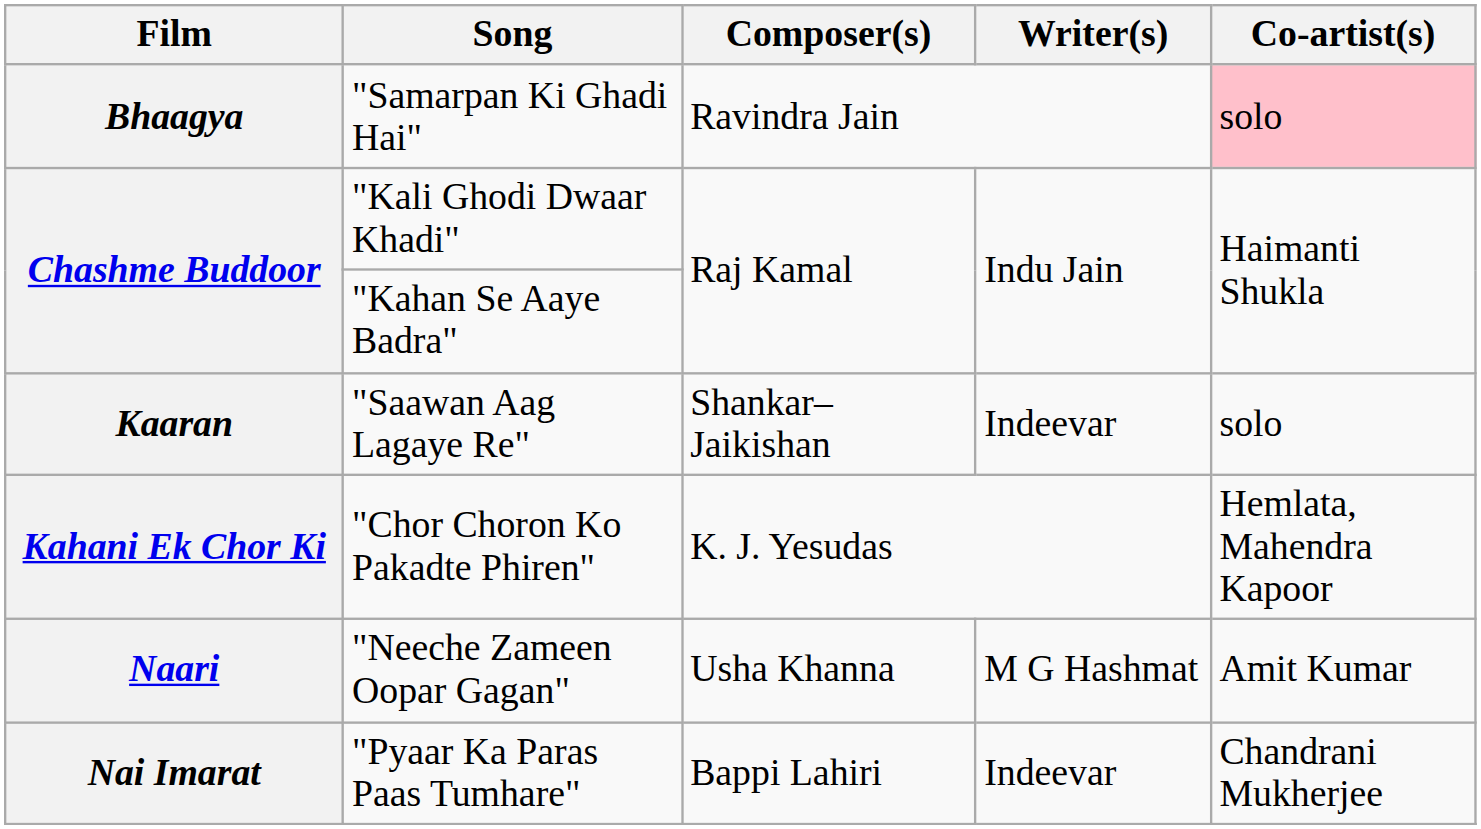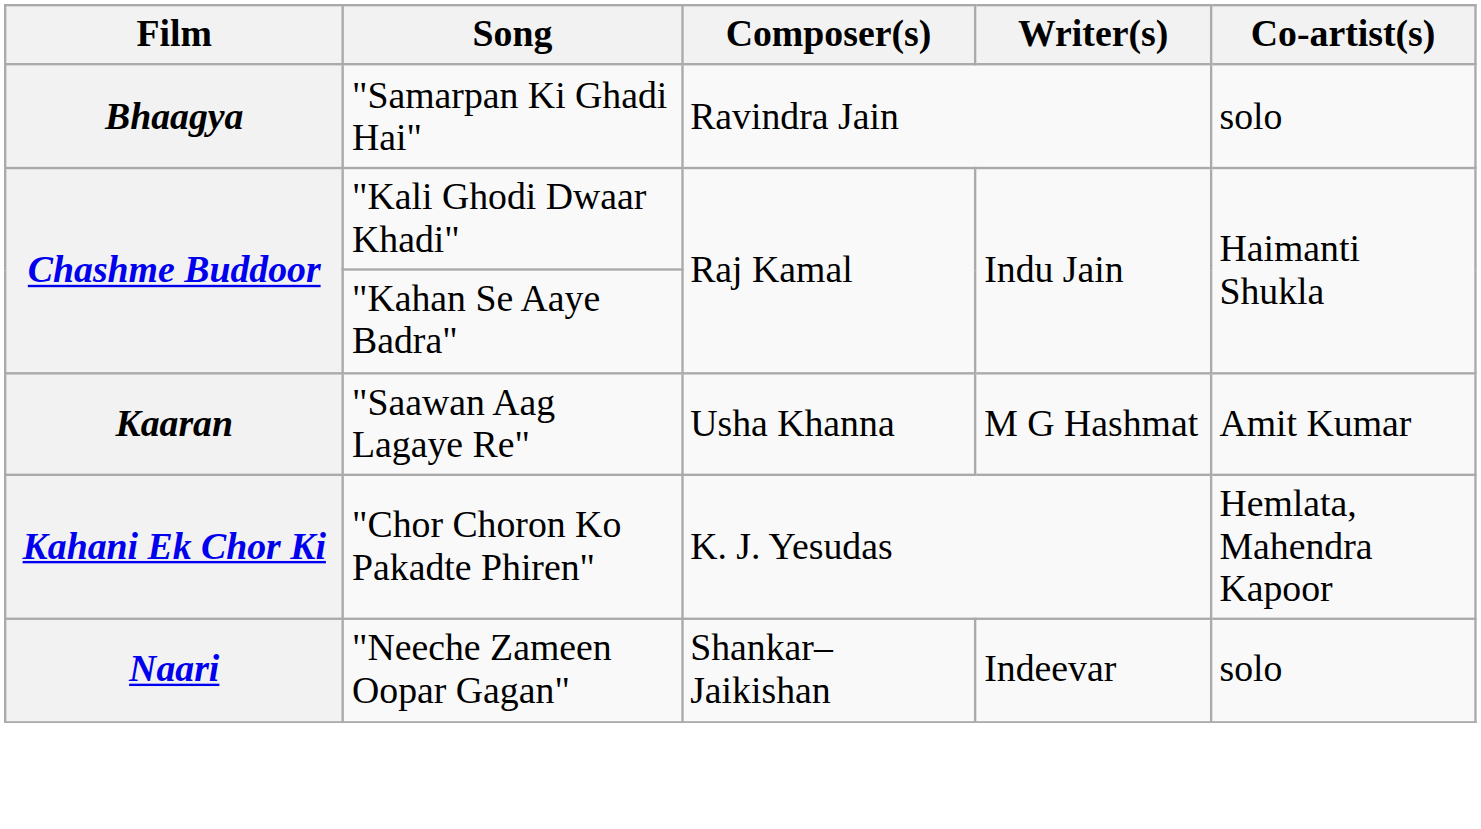(1251, 115) pink background -> (1251, 115) no background
(761, 422) Shankar–Jaikishan -> (792, 422) Usha Khanna
(1050, 422) Indeevar -> (1091, 422) M G Hashmat
(1251, 422) solo -> (1315, 422) Amit Kumar
(792, 669) Usha Khanna -> (761, 669) Shankar–Jaikishan
(1091, 669) M G Hashmat -> (1050, 669) Indeevar
(1315, 669) Amit Kumar -> (1251, 669) solo
- row: (475, 772)
